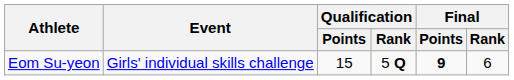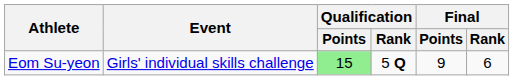(344, 63) no background -> (344, 63) lightgreen background
(441, 63) bold -> (441, 63) normal
